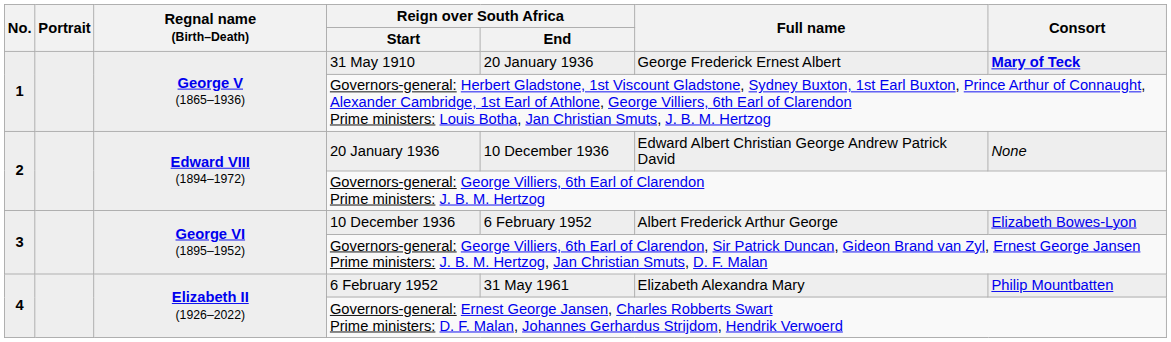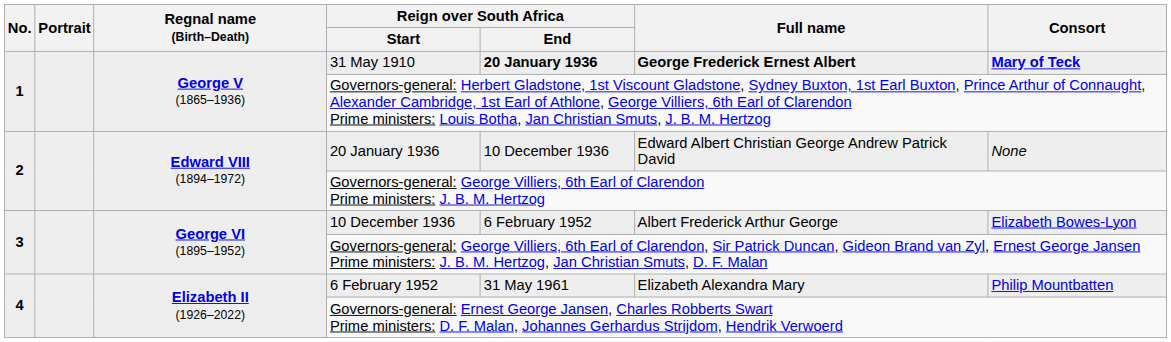(539, 62) normal -> (541, 62) bold
(739, 62) normal -> (747, 62) bold
